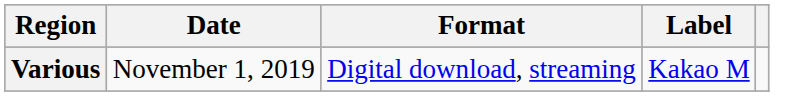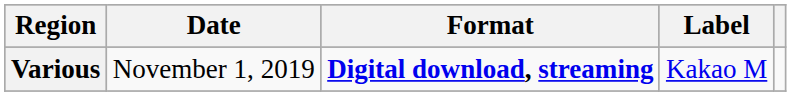(482, 68) normal -> (490, 68) bold
